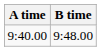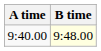(73, 35) no background -> (73, 35) lightyellow background
